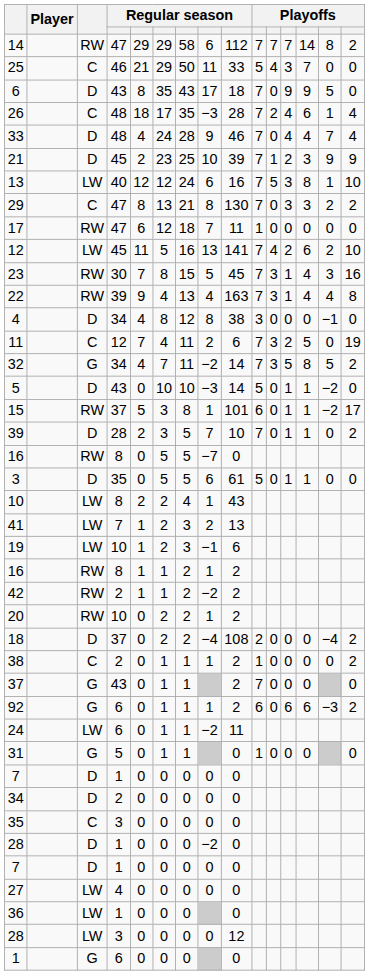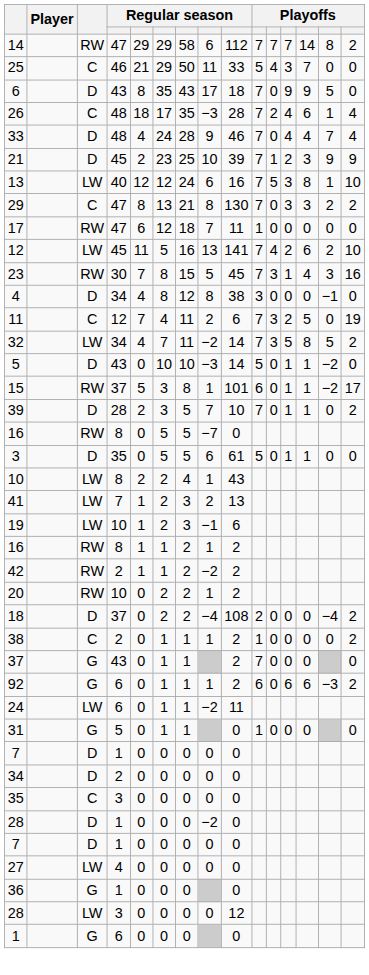- row: (16, 296)
(92, 365) G -> (92, 342) LW
(92, 913) LW -> (92, 890) G
